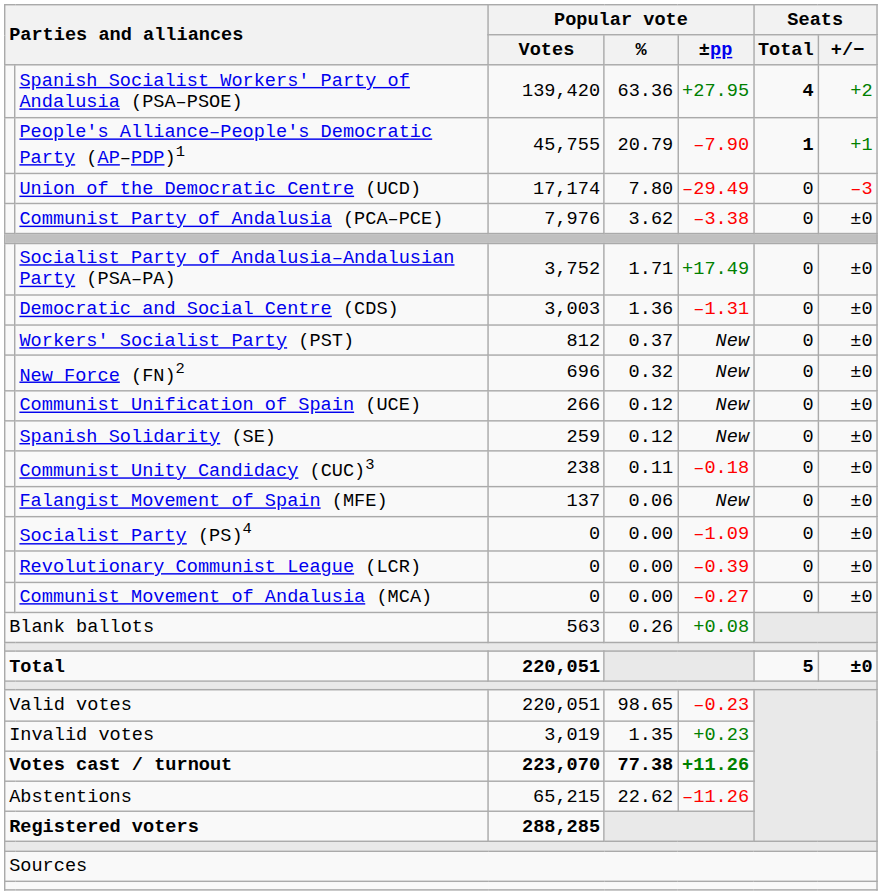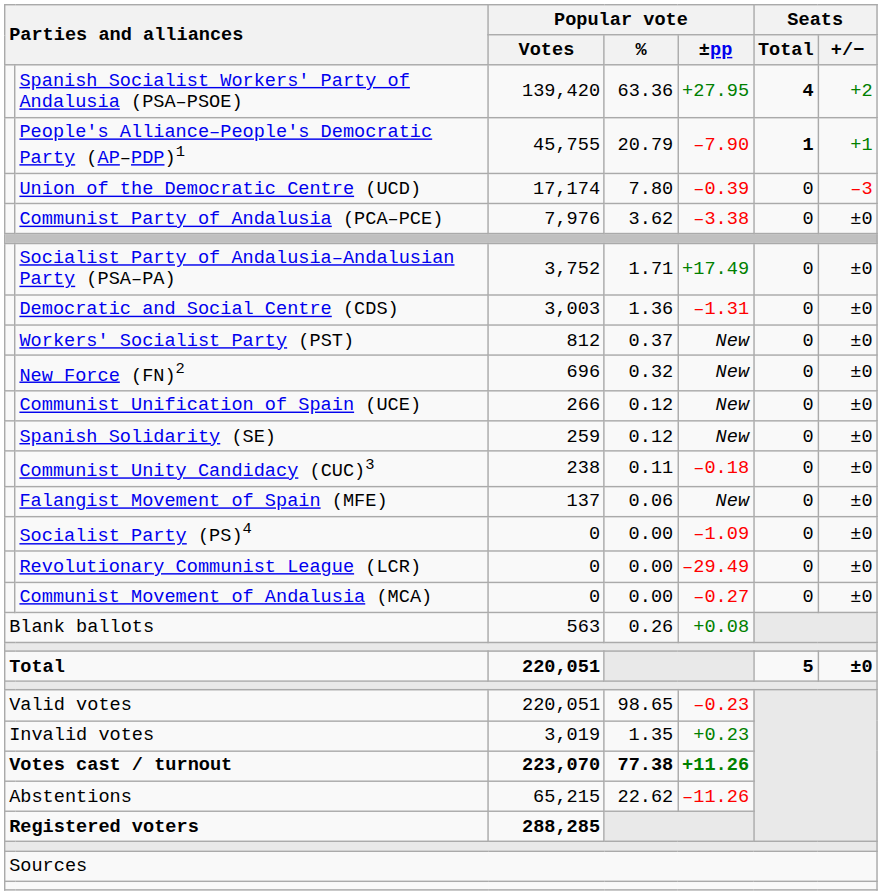(716, 189) –29.49 -> (721, 189) –0.39
(721, 567) –0.39 -> (716, 567) –29.49
